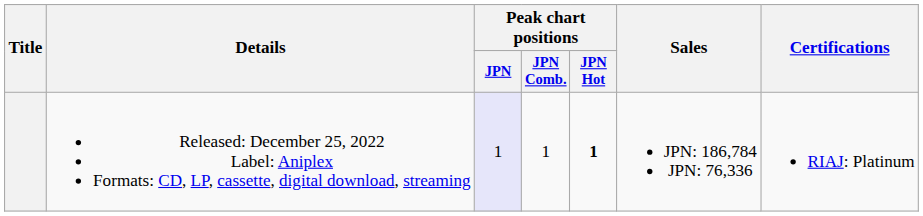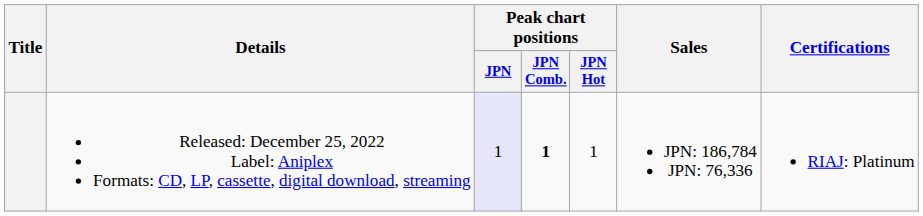(546, 151) normal -> (546, 151) bold
(593, 151) bold -> (593, 151) normal
